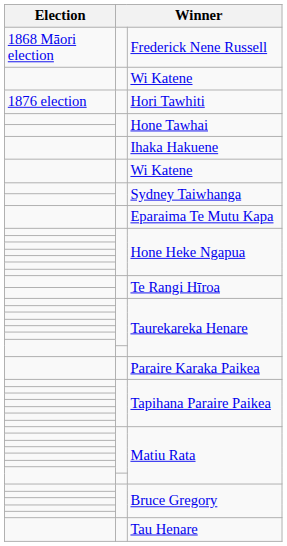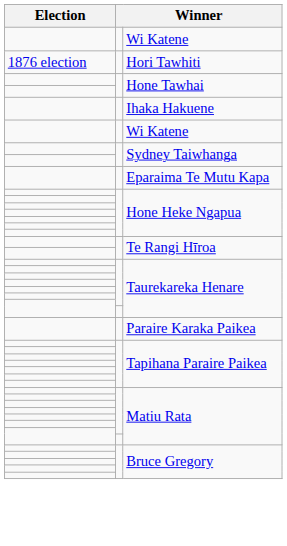- row: (42, 47)
- row: (60, 529)
